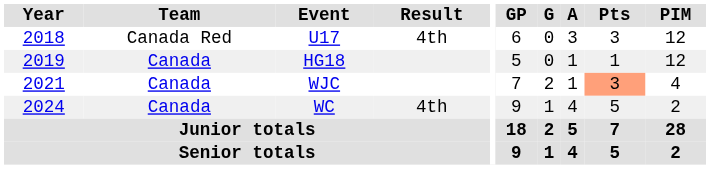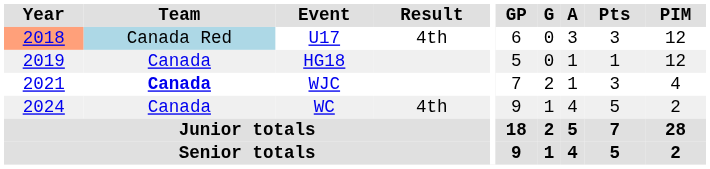(44, 38) no background -> (44, 38) lightsalmon background
(179, 38) no background -> (179, 38) lightblue background
(179, 84) normal -> (179, 84) bold
(615, 84) lightsalmon background -> (615, 84) no background
